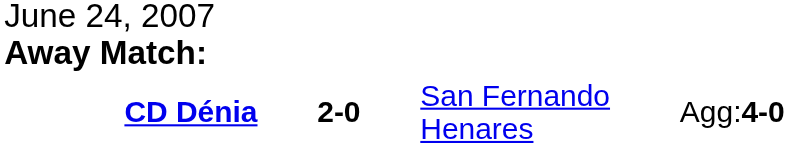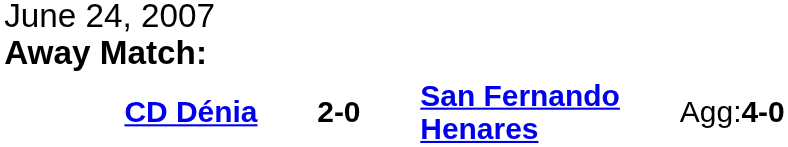(515, 112) normal -> (520, 112) bold
